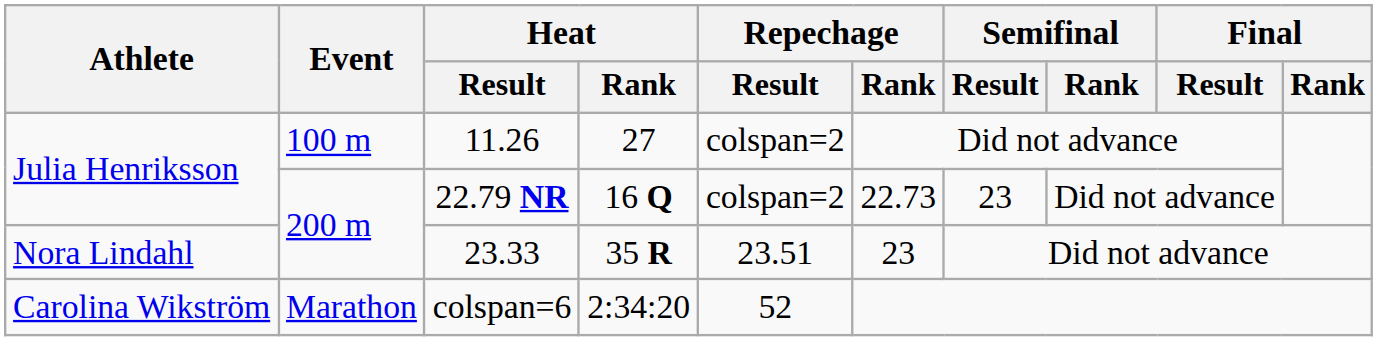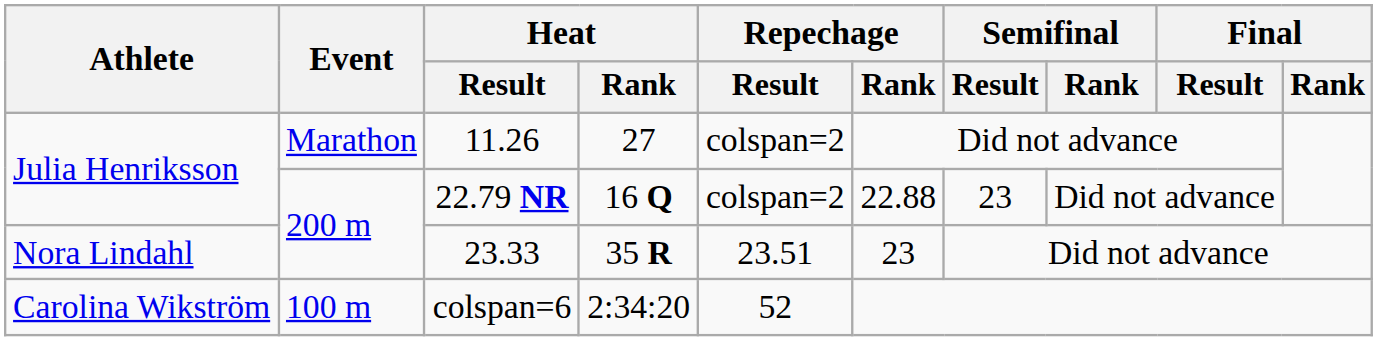(329, 140) 100 m -> (351, 140) Marathon
(898, 196) 22.73 -> (898, 196) 22.88
(351, 307) Marathon -> (329, 307) 100 m
